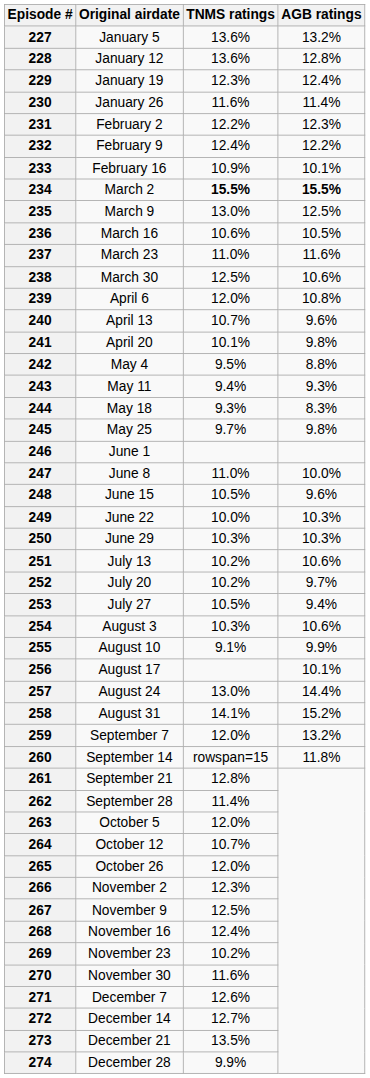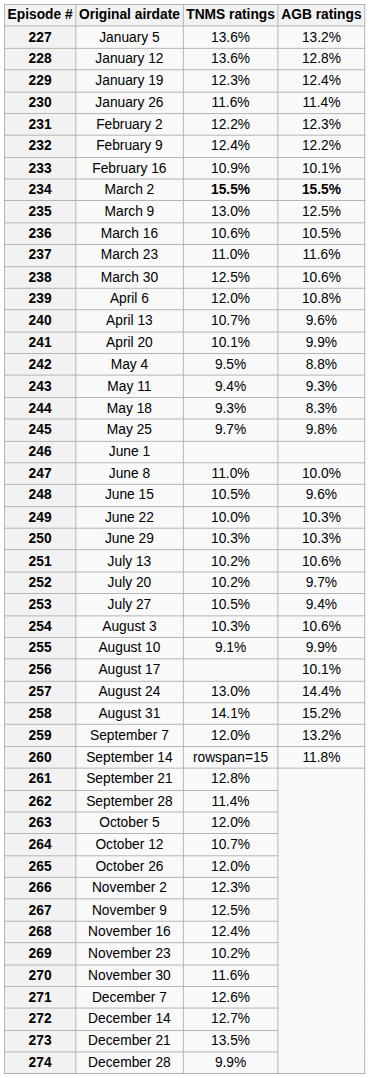(321, 342) 9.8% -> (321, 342) 9.9%
